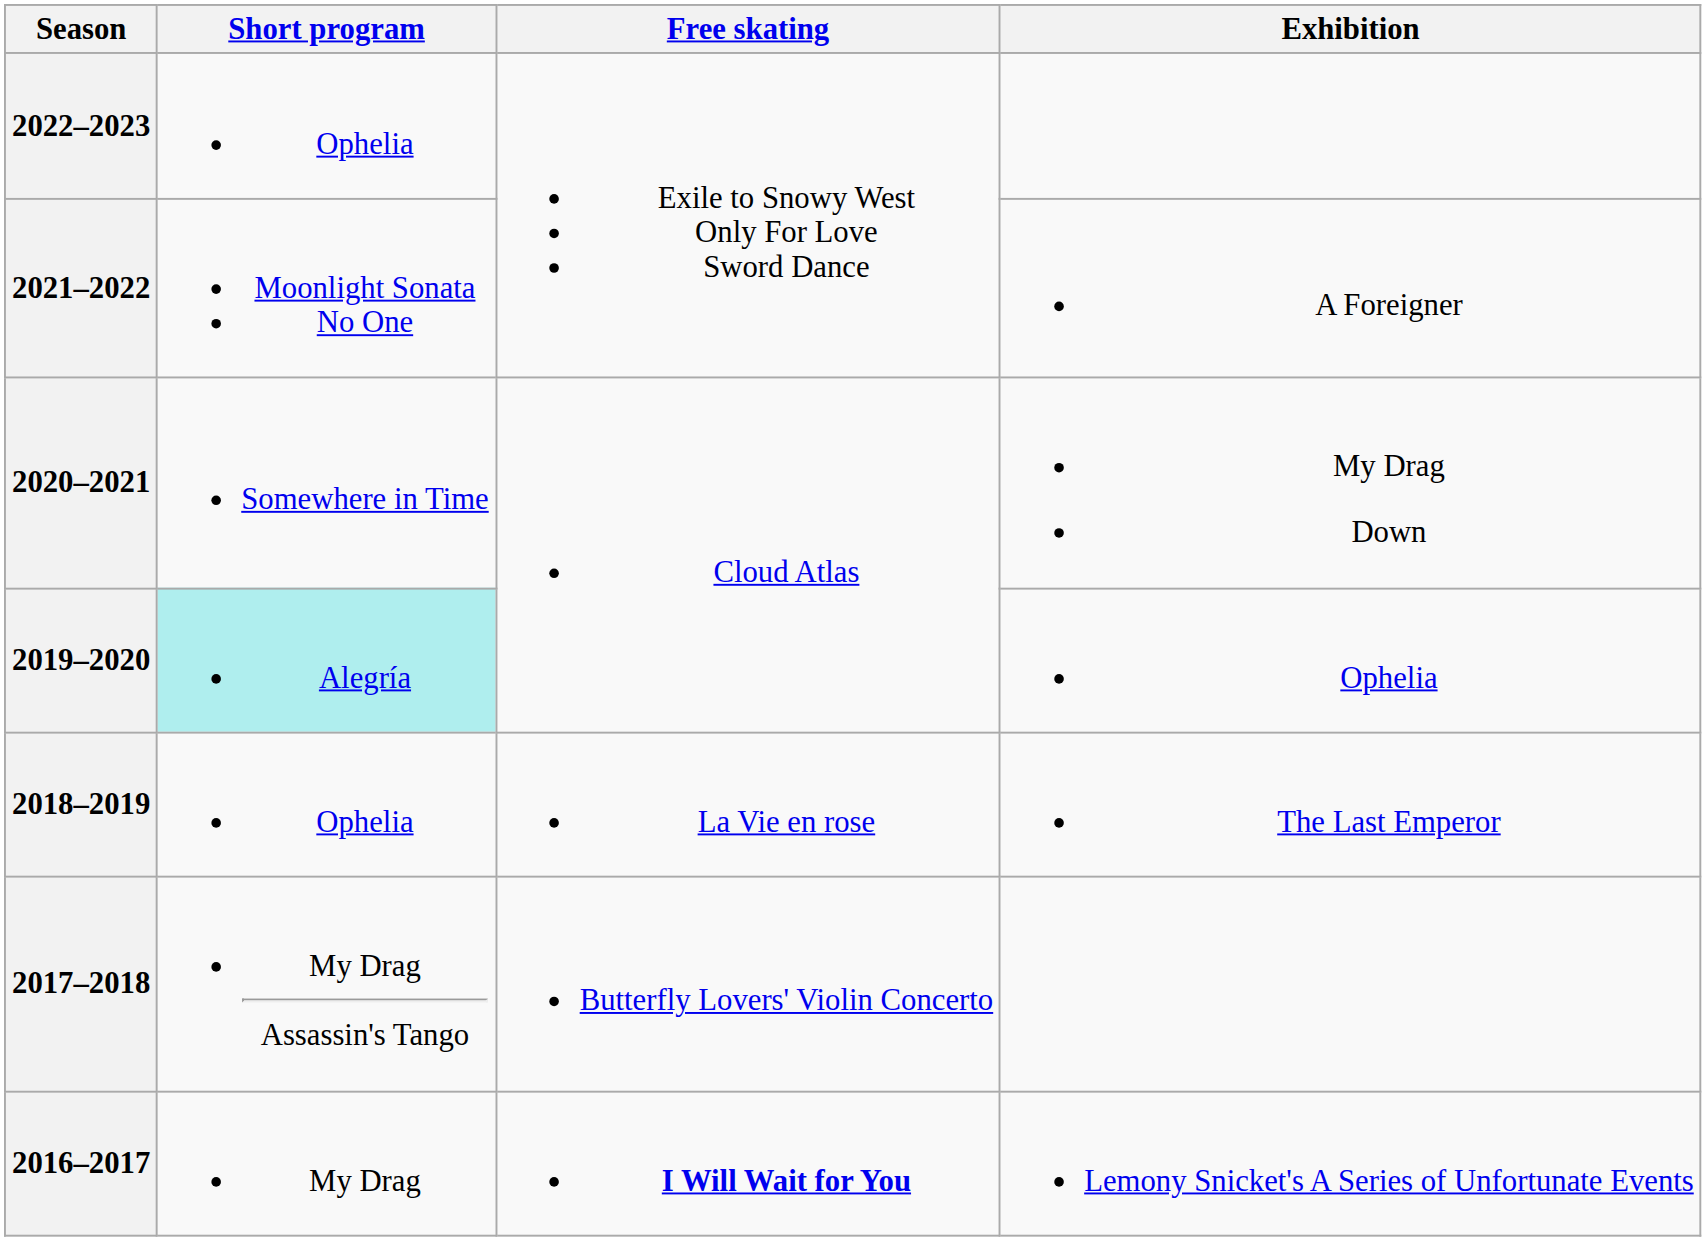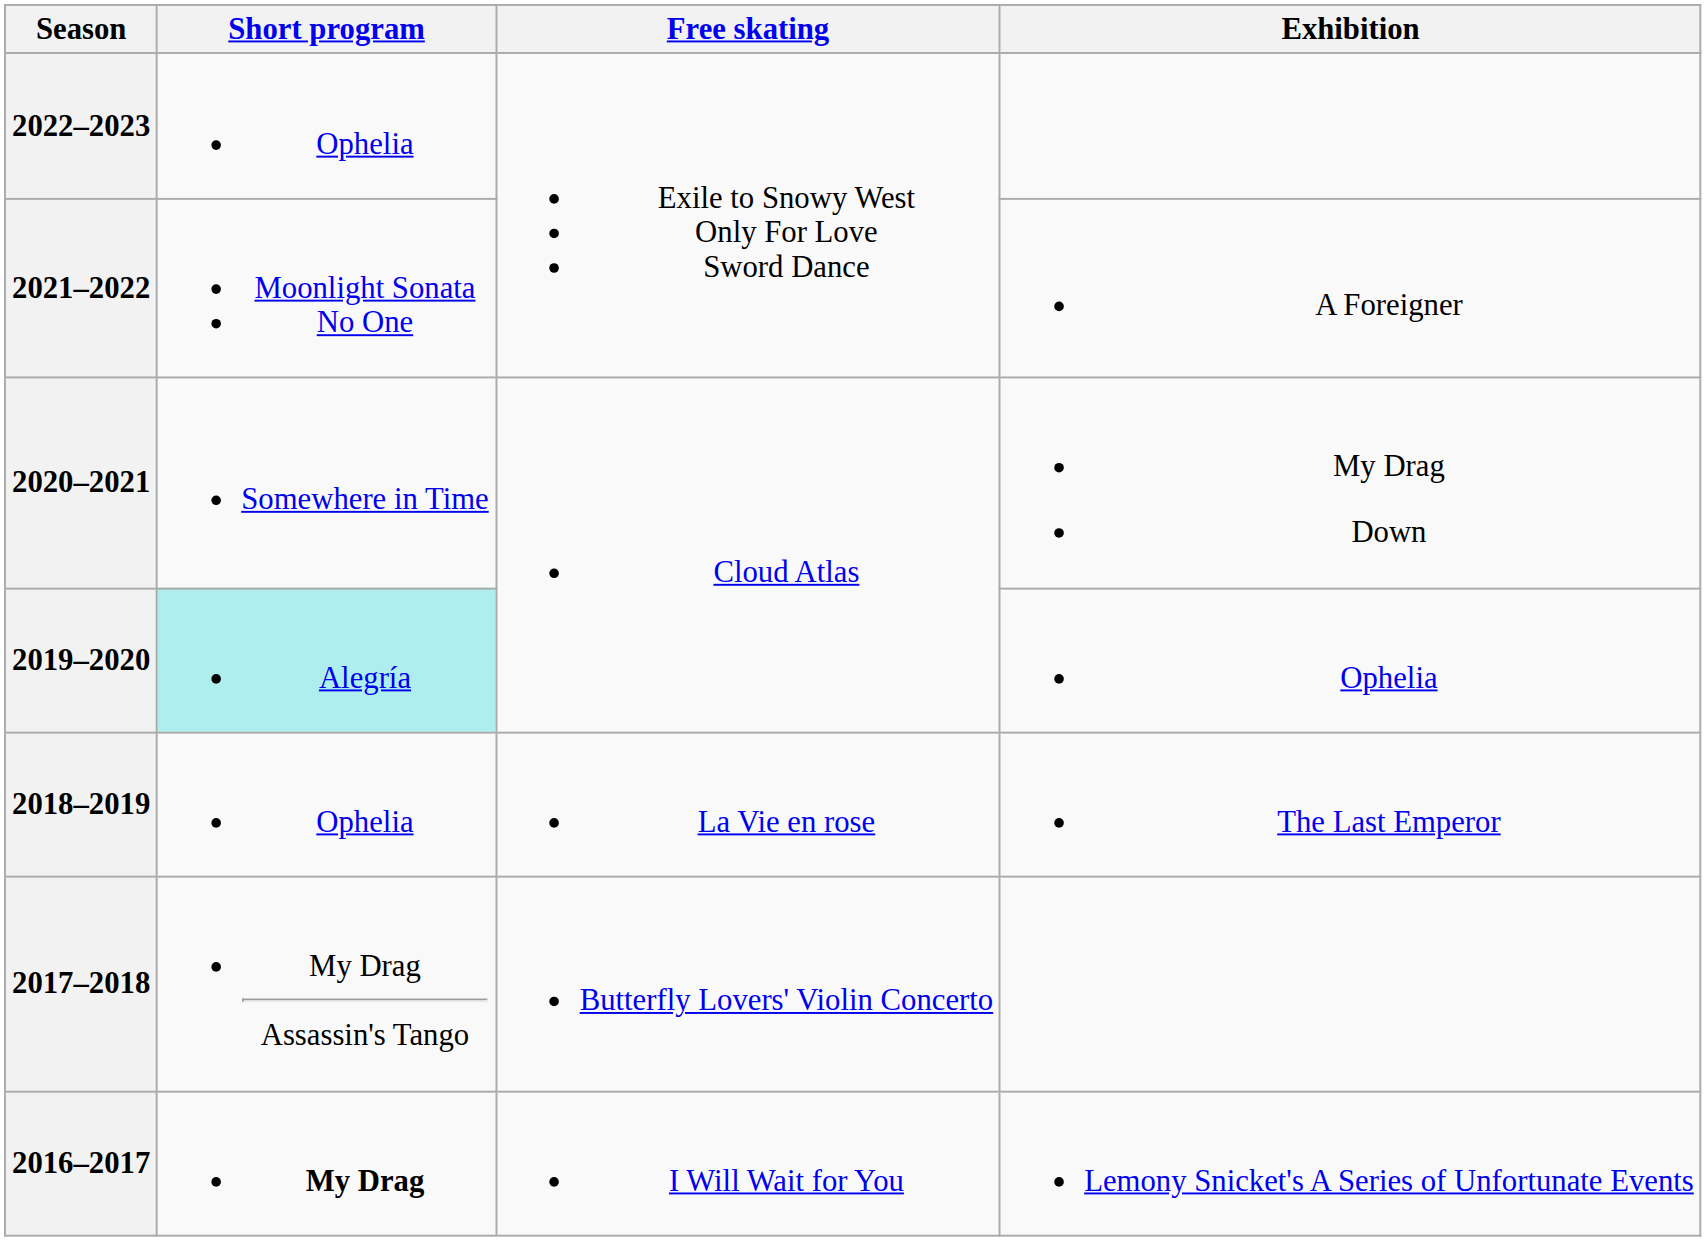(327, 1181) normal -> (327, 1181) bold
(748, 1181) bold -> (748, 1181) normal
